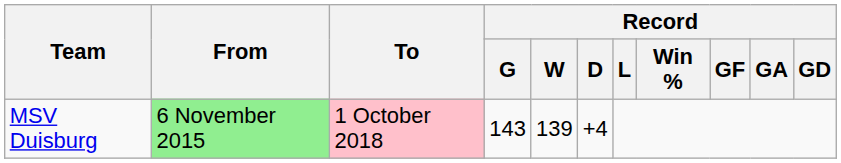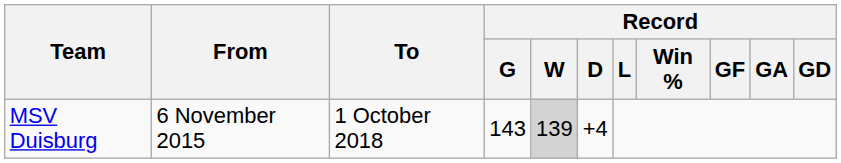(216, 128) lightgreen background -> (216, 128) no background
(383, 128) pink background -> (383, 128) no background
(554, 128) no background -> (554, 128) lightgrey background
